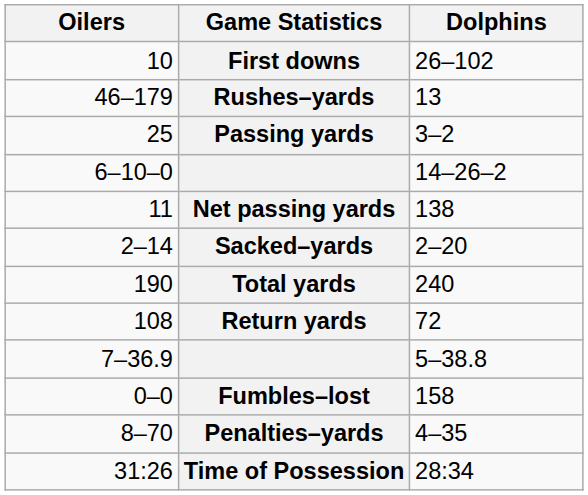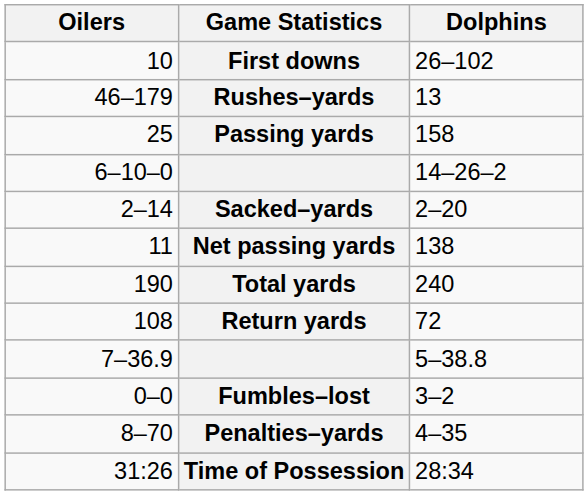(435, 135) 3–2 -> (435, 135) 158
rows swapped: (147, 246) <-> (161, 209)
(435, 396) 158 -> (435, 396) 3–2
